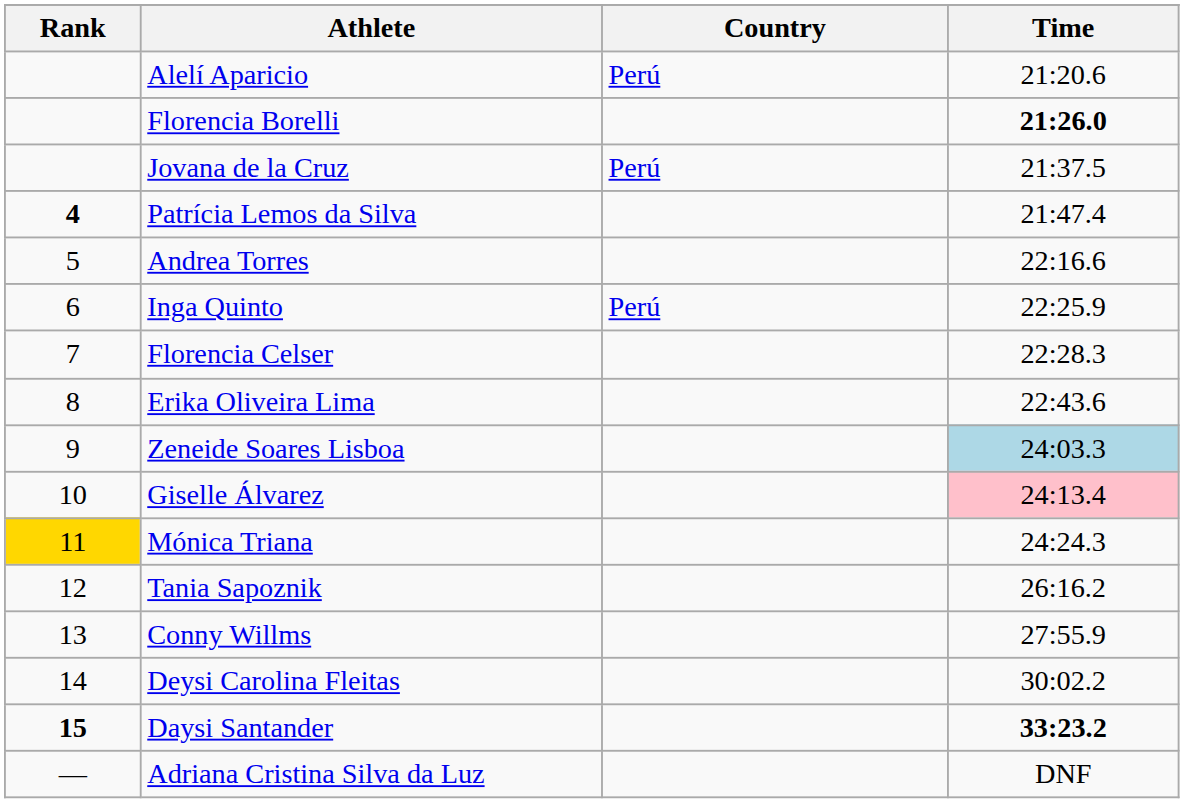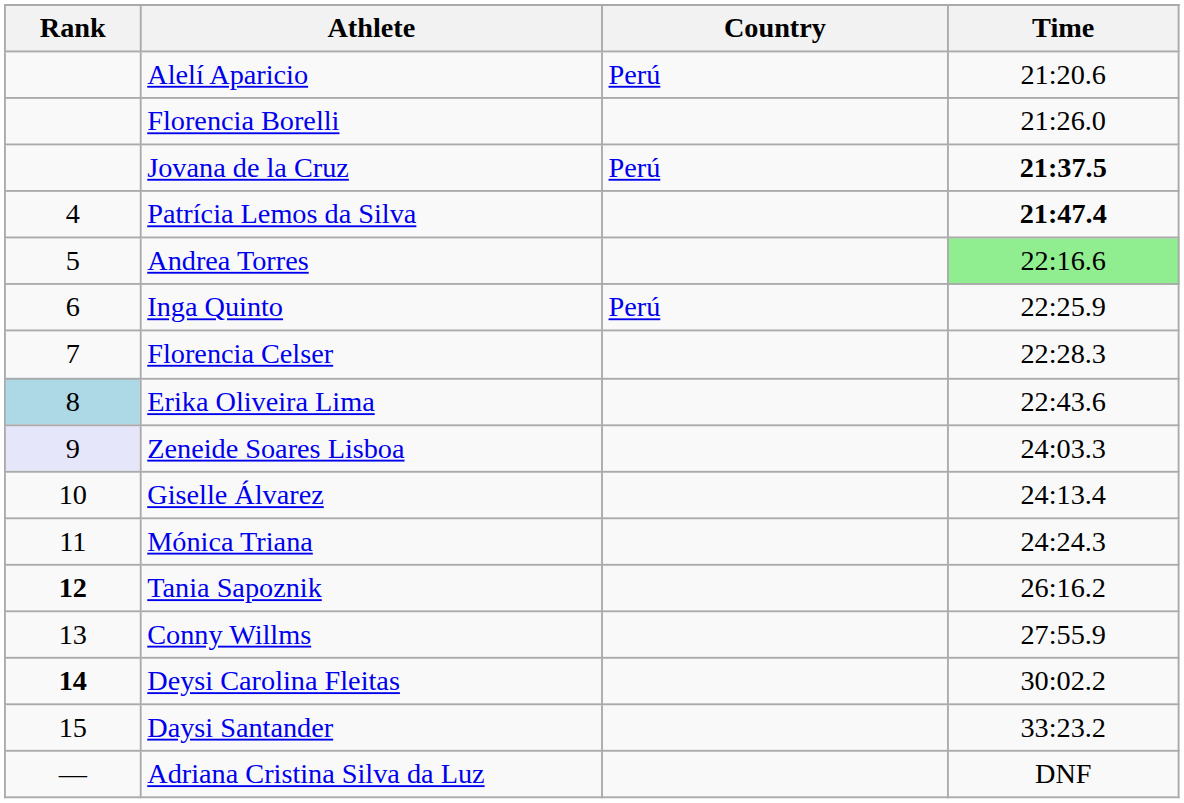(1063, 121) bold -> (1063, 121) normal
(1063, 167) normal -> (1063, 167) bold
(73, 214) bold -> (73, 214) normal
(1063, 214) normal -> (1063, 214) bold
(1063, 261) no background -> (1063, 261) lightgreen background
(73, 400) no background -> (73, 400) lightblue background
(73, 447) no background -> (73, 447) lavender background
(1063, 447) lightblue background -> (1063, 447) no background
(1063, 494) pink background -> (1063, 494) no background
(73, 540) gold background -> (73, 540) no background
(73, 587) normal -> (73, 587) bold
(73, 680) normal -> (73, 680) bold
(73, 727) bold -> (73, 727) normal
(1063, 727) bold -> (1063, 727) normal
